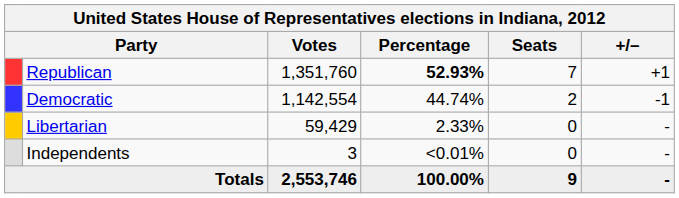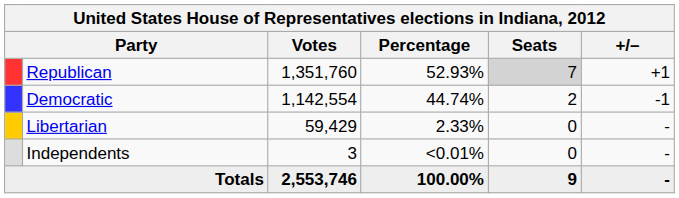(455, 72) bold -> (455, 72) normal
(572, 72) no background -> (572, 72) lightgrey background
